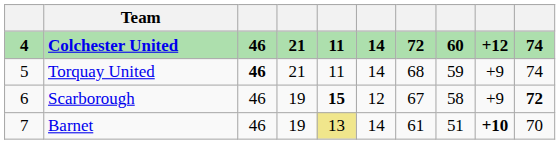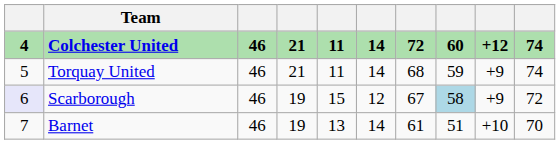(257, 71) bold -> (257, 71) normal
(24, 98) no background -> (24, 98) lavender background
(337, 98) bold -> (337, 98) normal
(455, 98) no background -> (455, 98) lightblue background
(535, 98) bold -> (535, 98) normal
(337, 125) khaki background -> (337, 125) no background
(495, 125) bold -> (495, 125) normal
